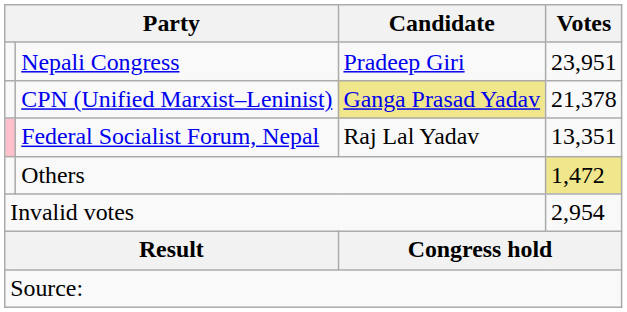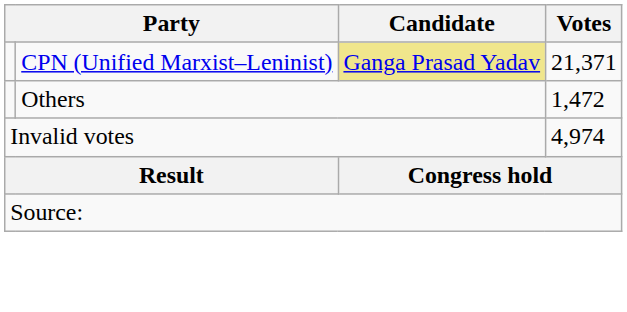- row: (100, 61)
(584, 99) 21,378 -> (584, 61) 21,371
- row: (170, 136)
(578, 174) khaki background -> (578, 99) no background
(578, 212) 2,954 -> (578, 136) 4,974
